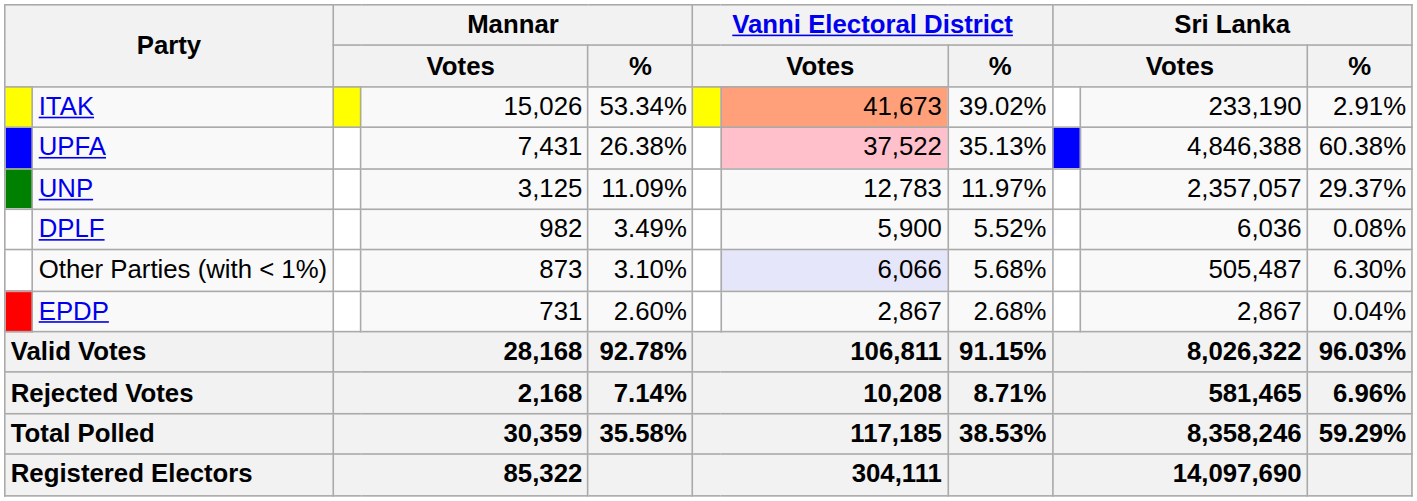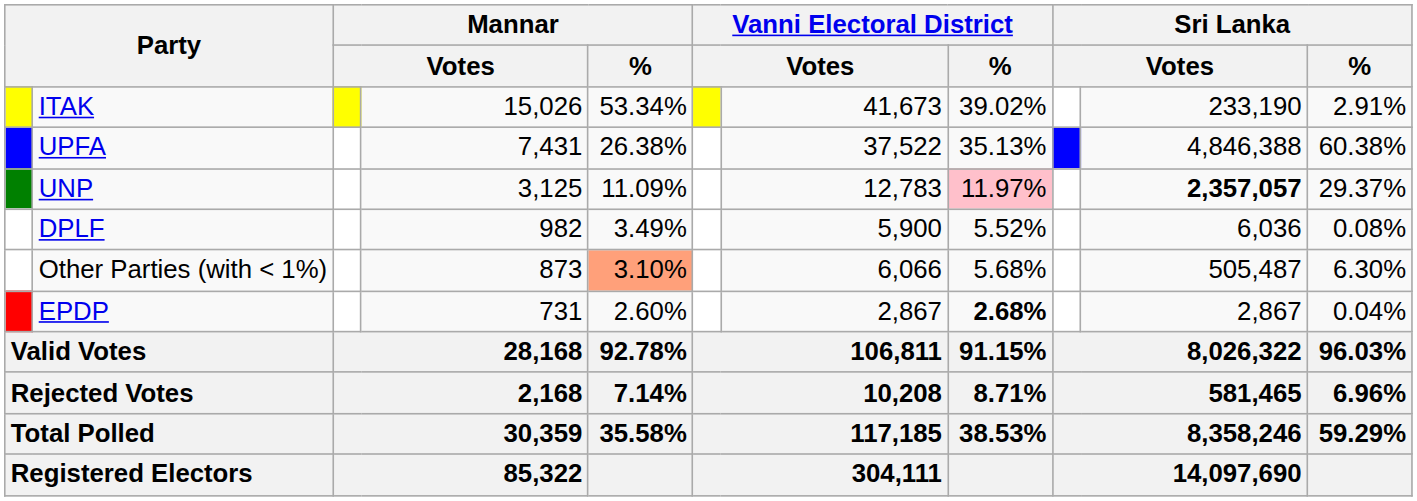(903, 106) lightsalmon background -> (903, 106) no background
(903, 147) pink background -> (903, 147) no background
(1004, 188) no background -> (1004, 188) pink background
(1244, 188) normal -> (1244, 188) bold
(650, 270) no background -> (650, 270) lightsalmon background
(910, 270) lavender background -> (910, 270) no background
(1010, 310) normal -> (1010, 310) bold
